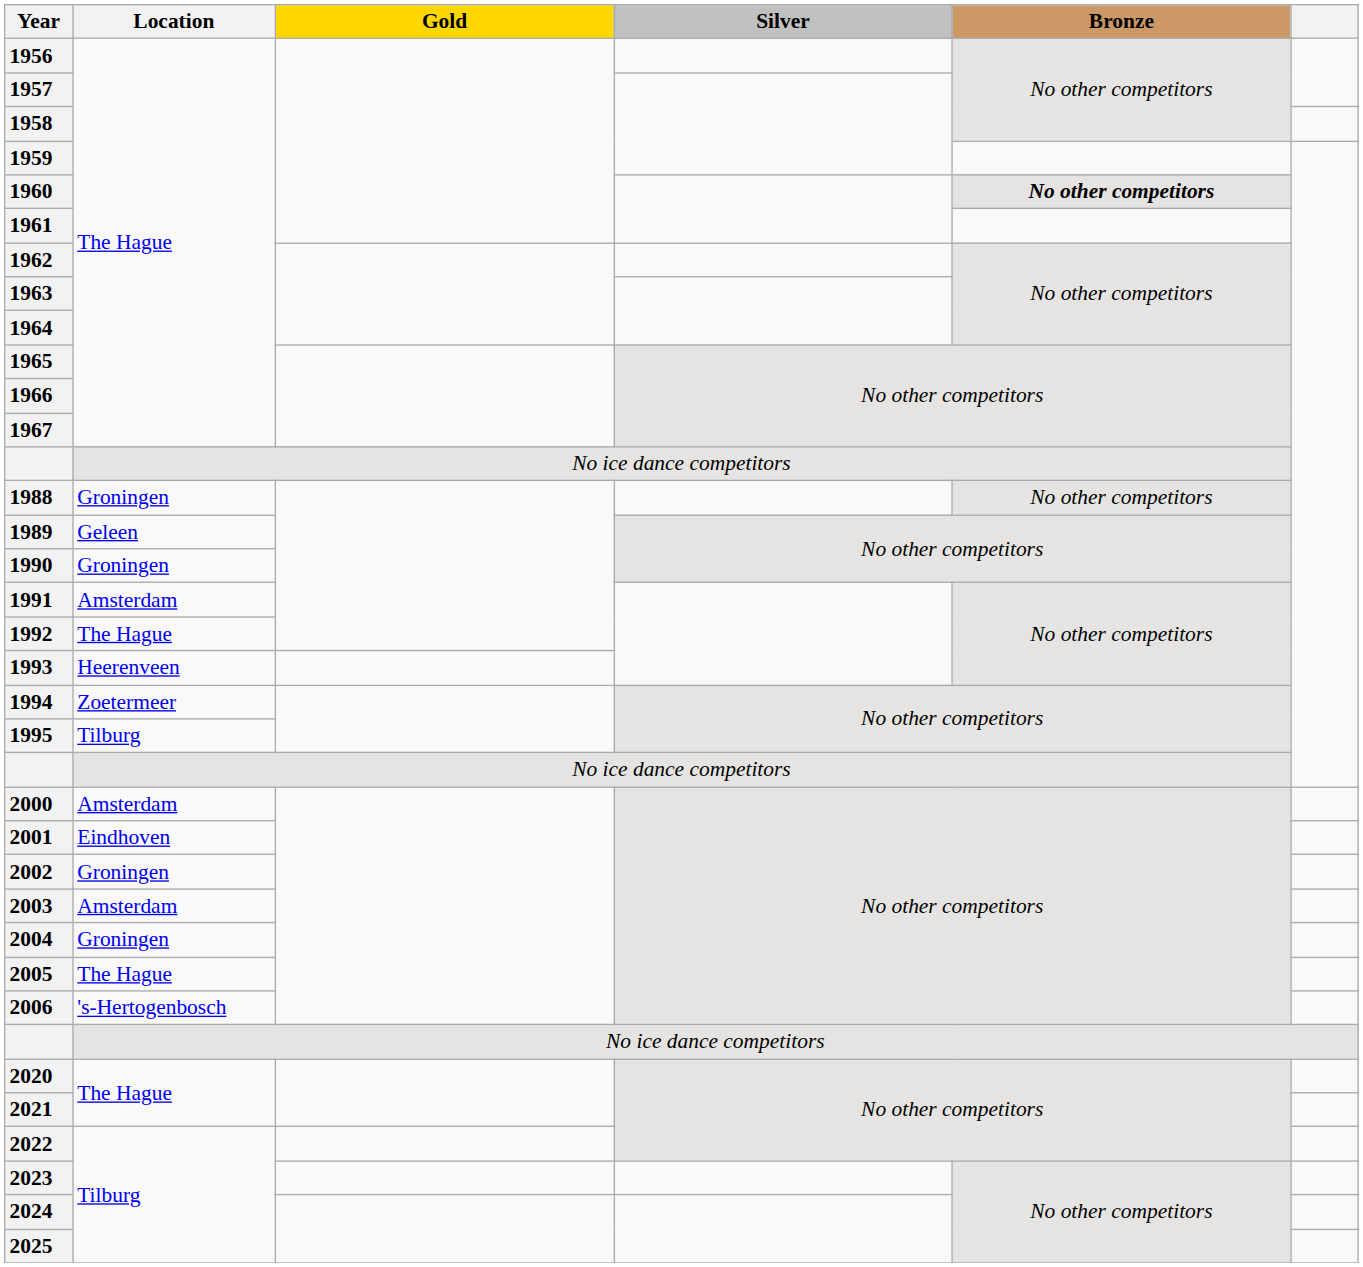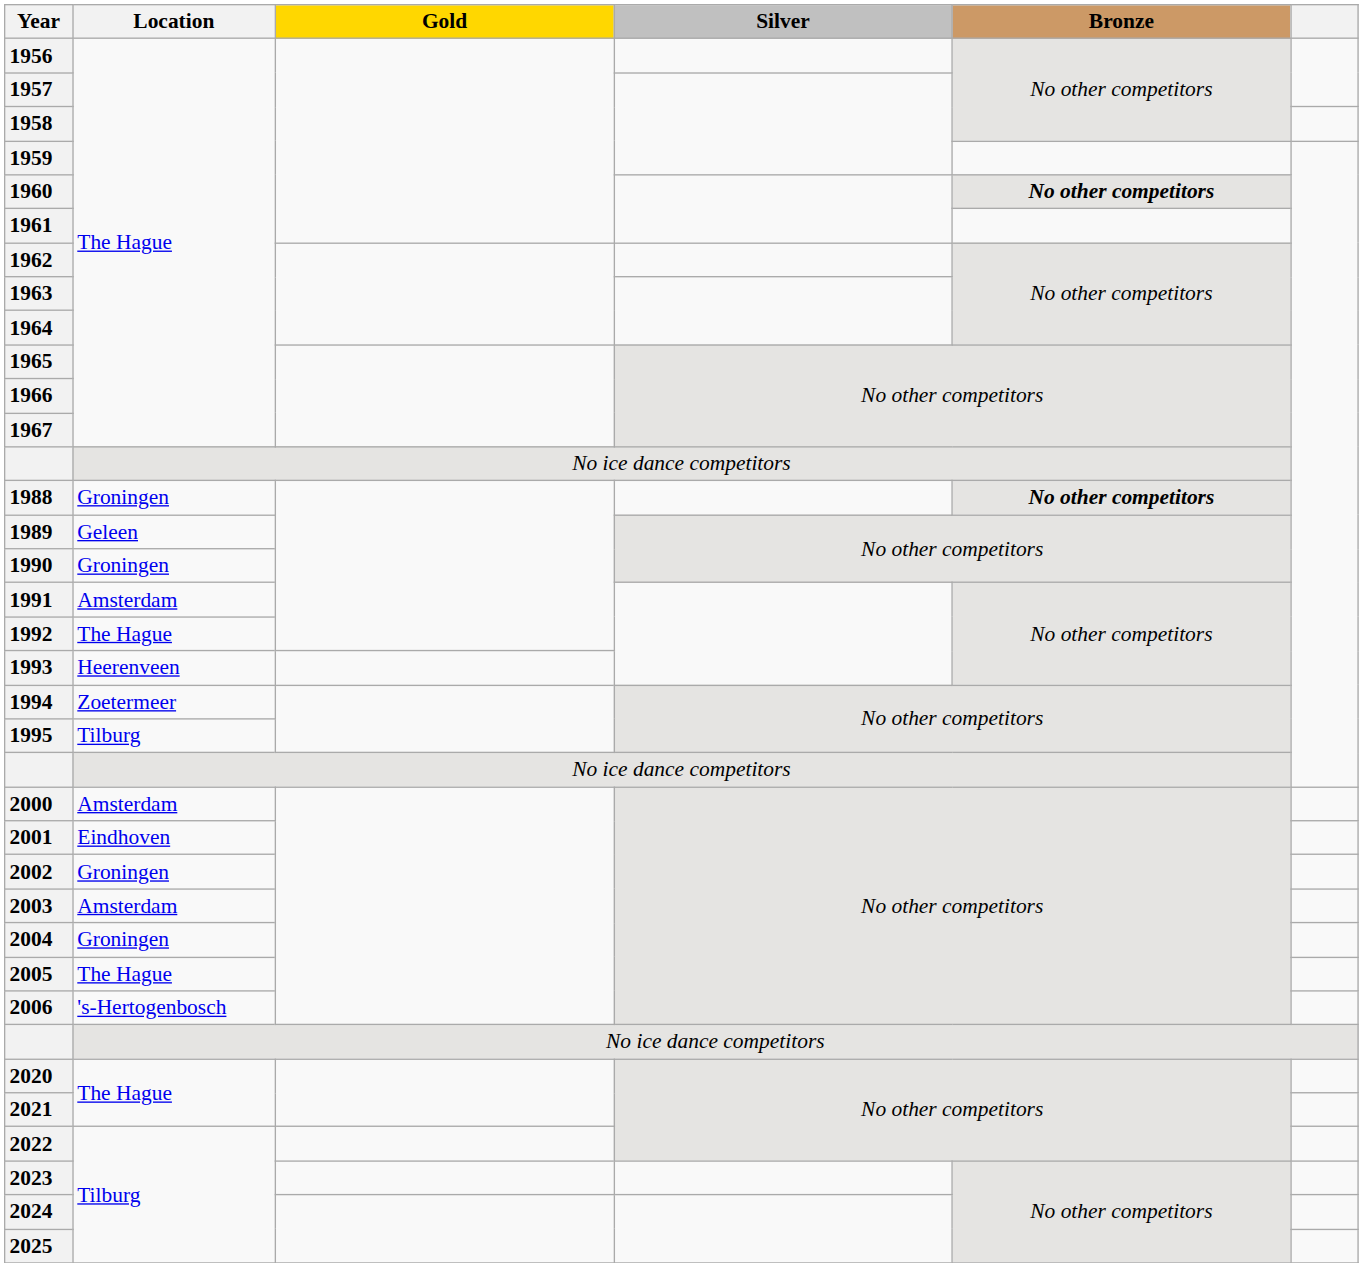(1121, 497) normal -> (1121, 497) bold
